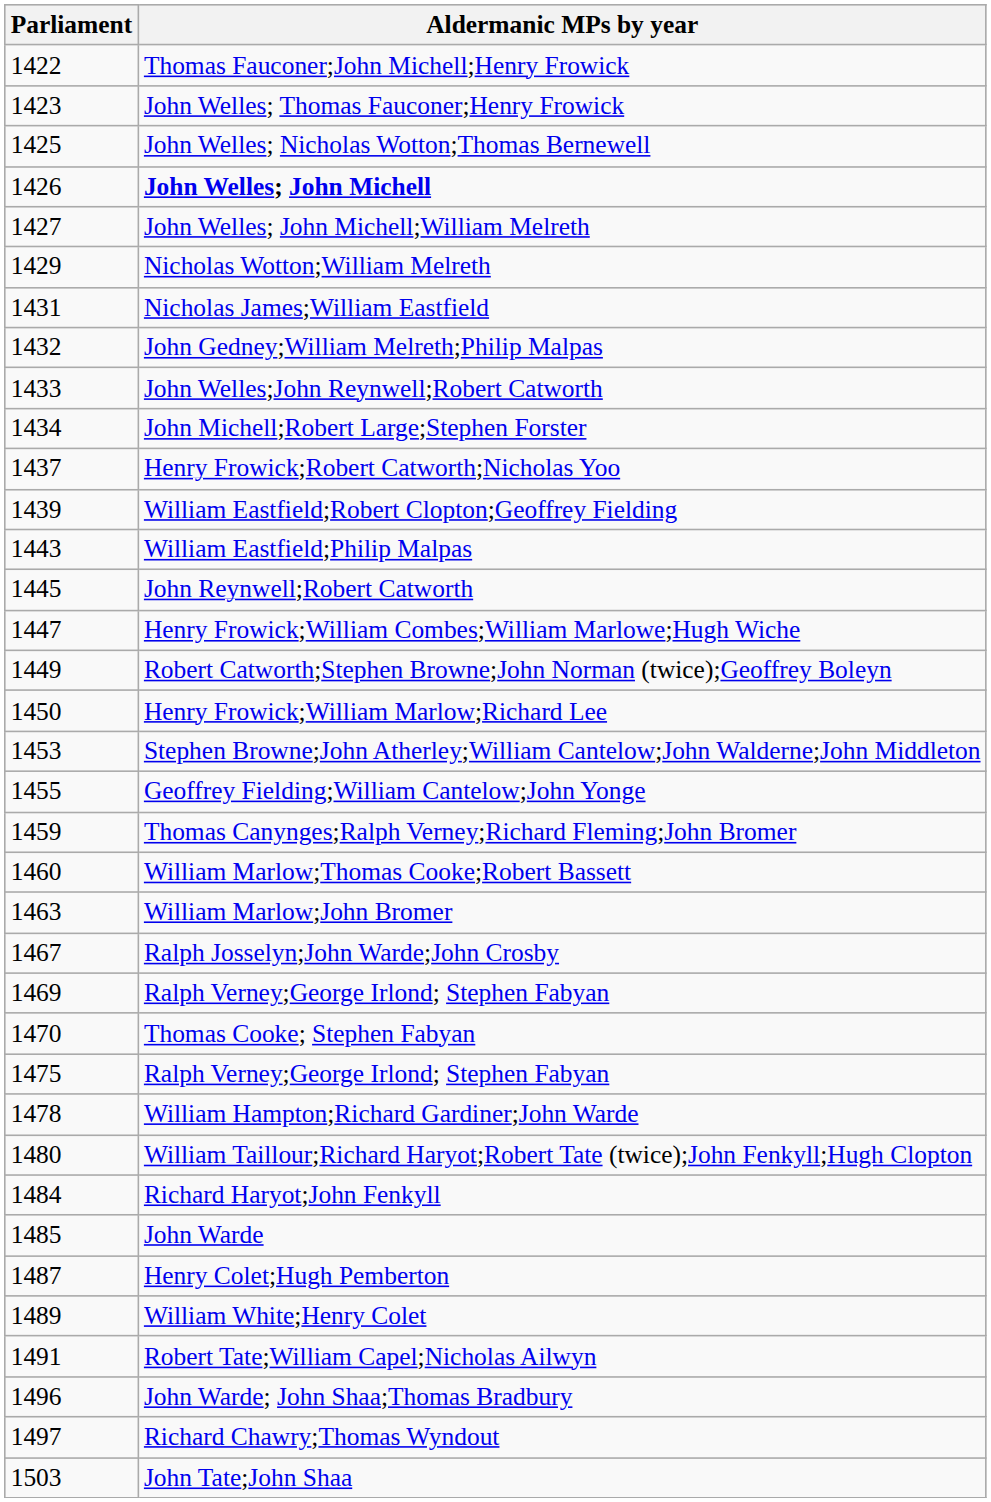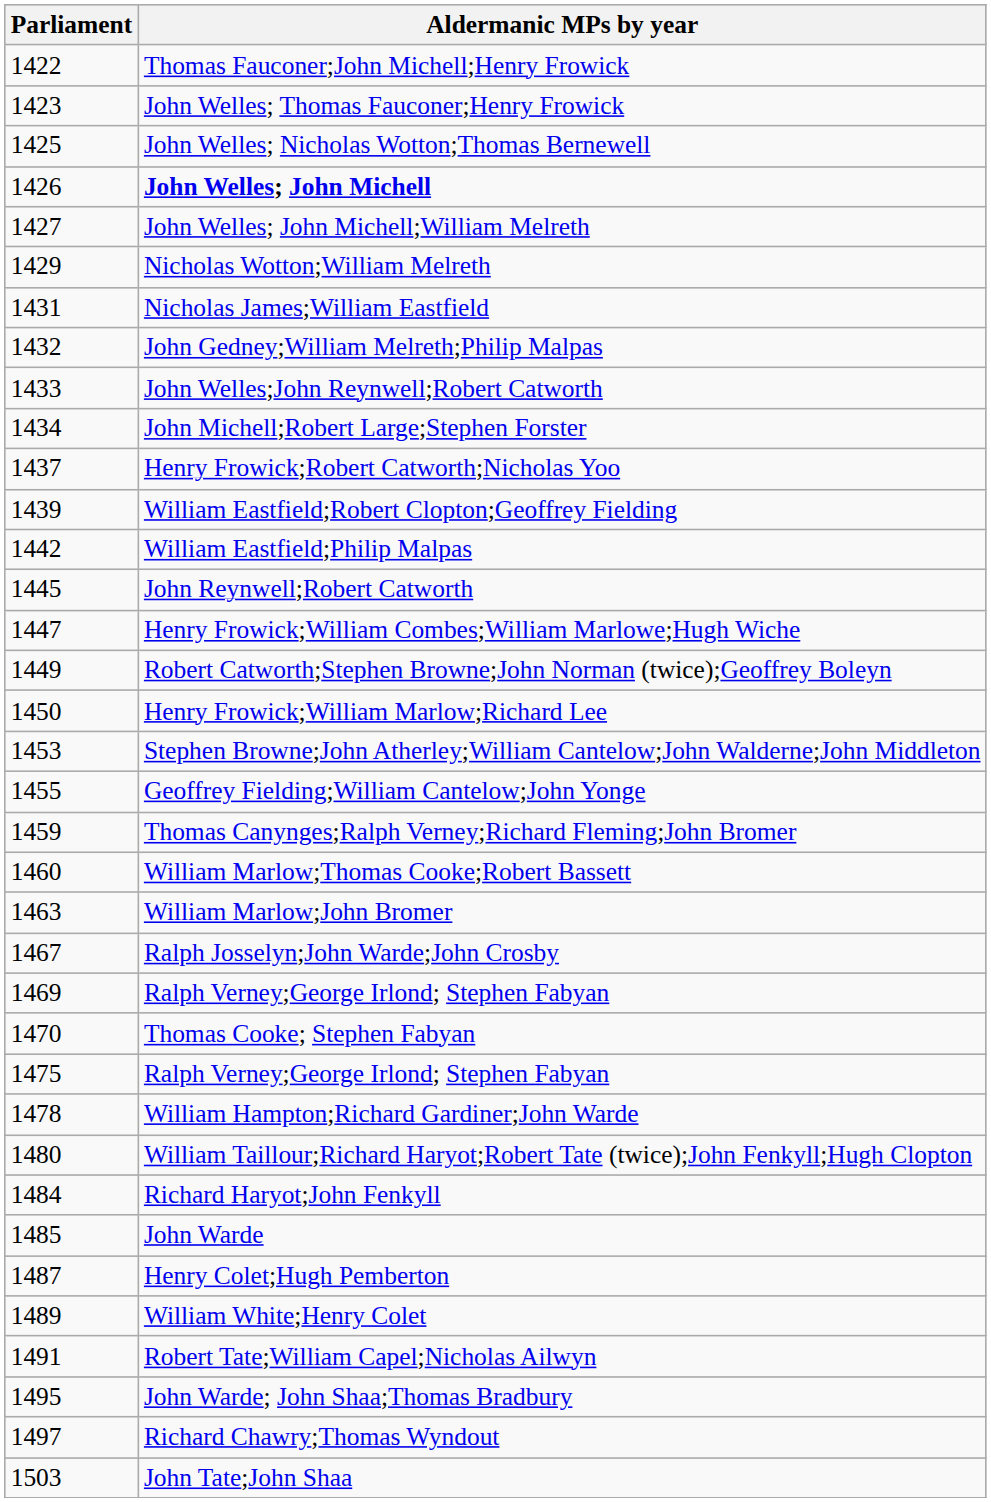(36, 549) 1443 -> (36, 549) 1442
(36, 1396) 1496 -> (36, 1396) 1495
